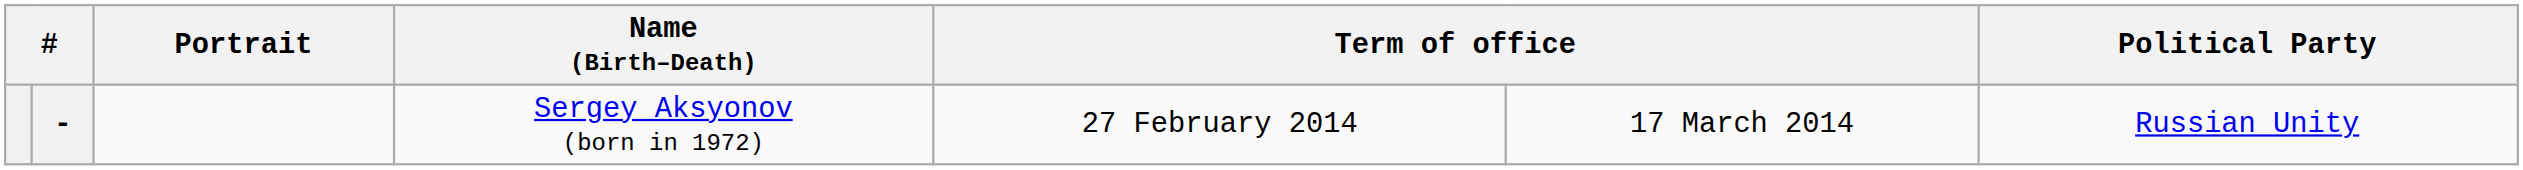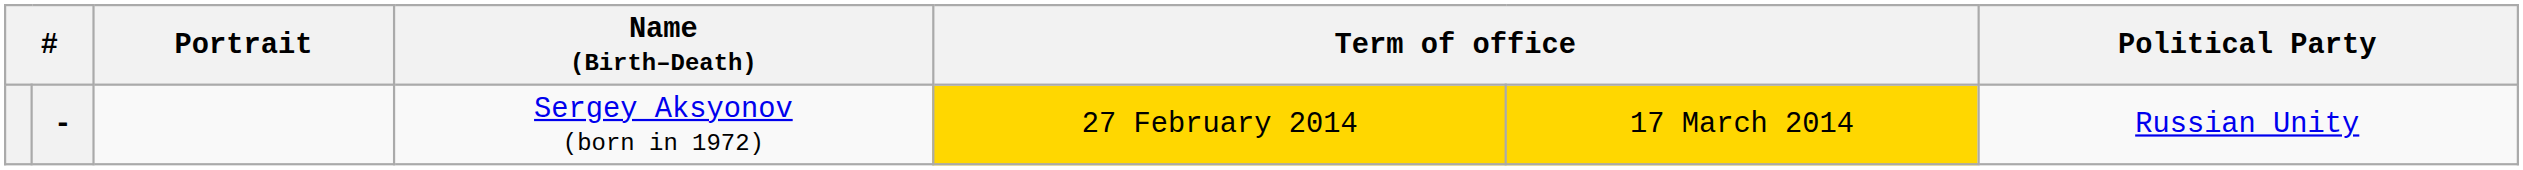(1220, 125) no background -> (1220, 125) gold background
(1742, 125) no background -> (1742, 125) gold background
